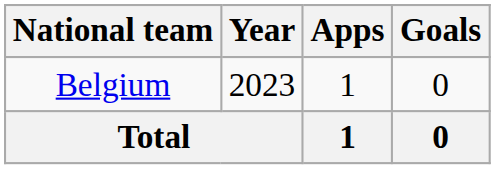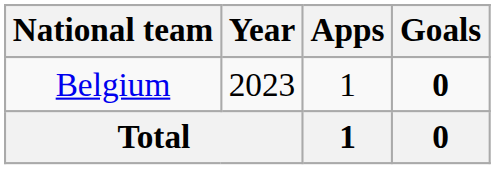(441, 83) normal -> (441, 83) bold
